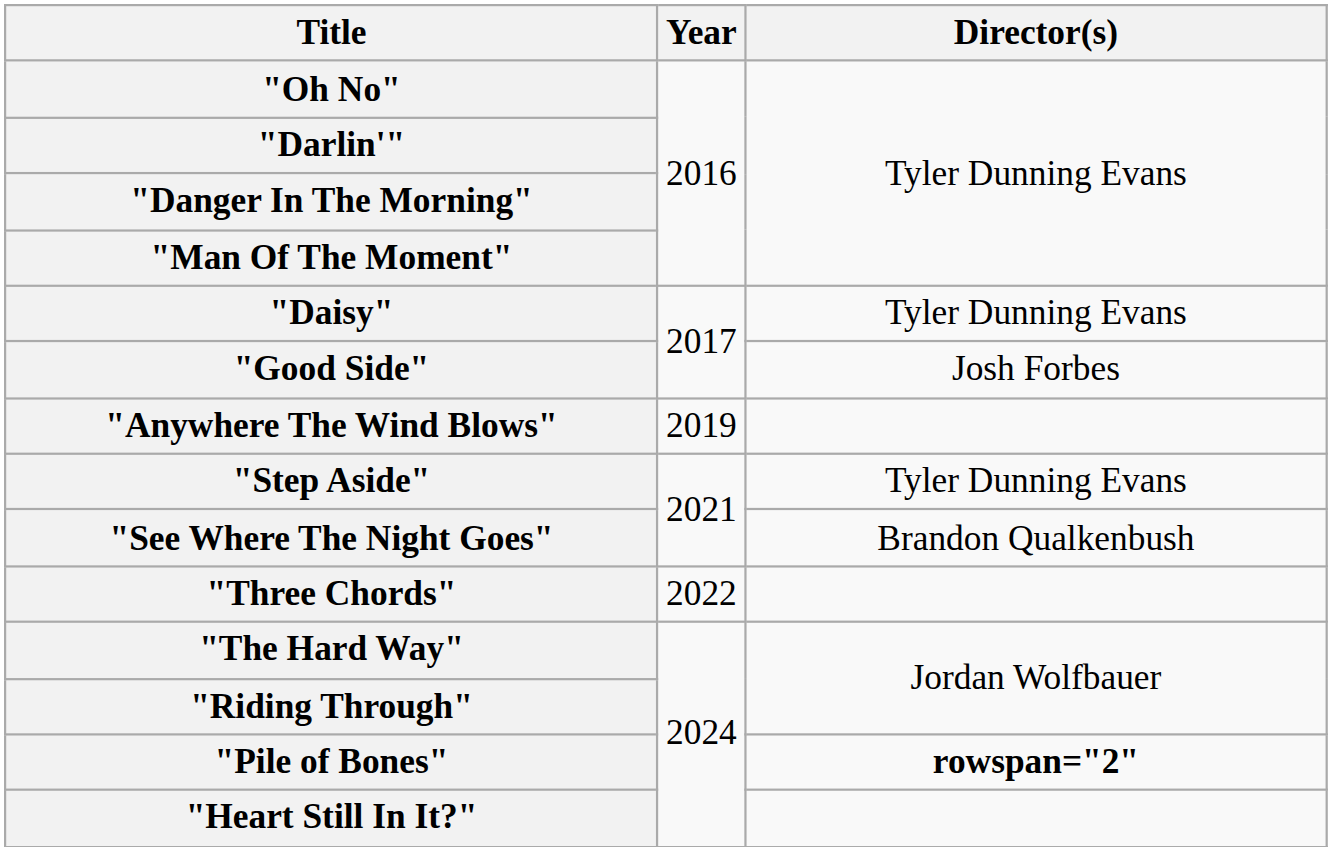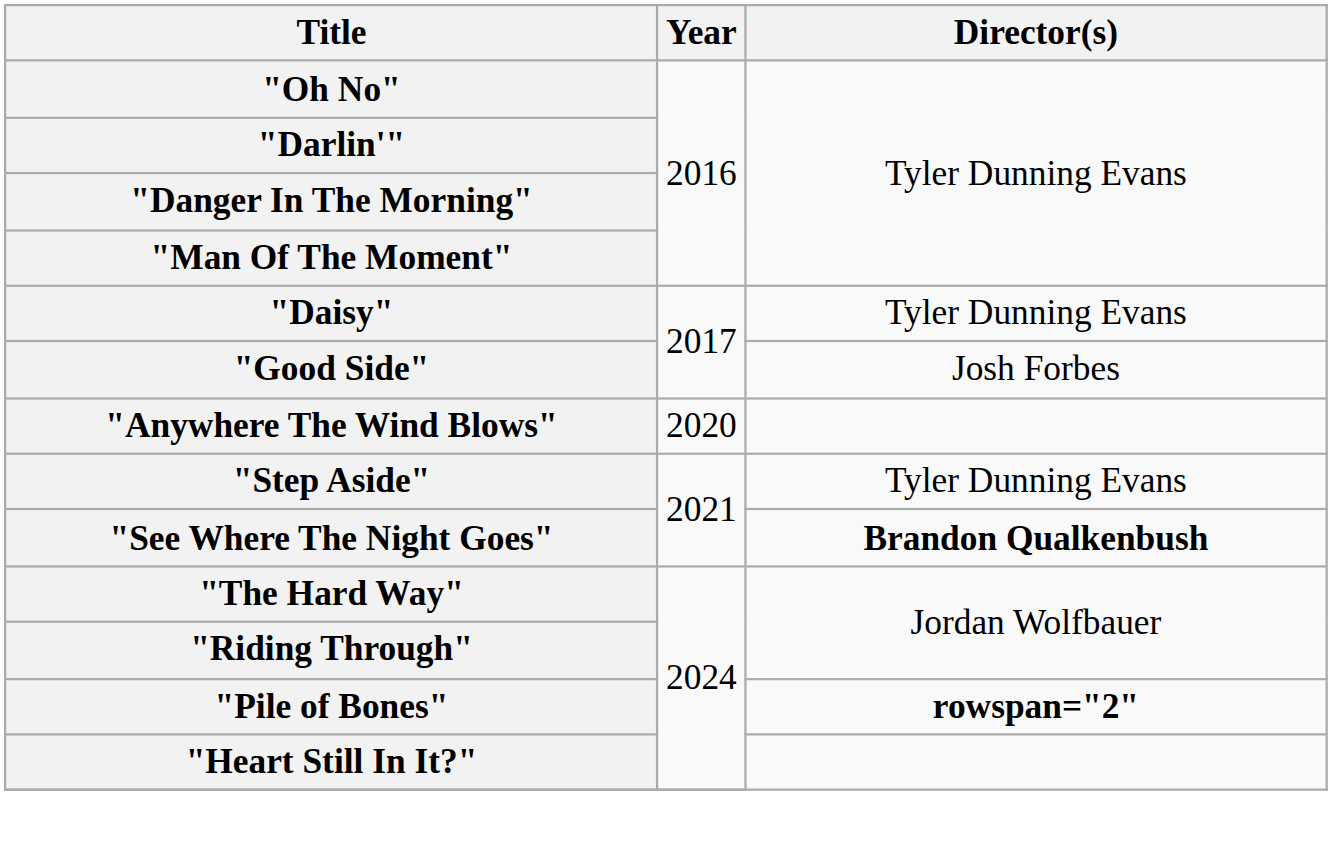(701, 425) 2019 -> (701, 425) 2020
(1036, 537) normal -> (1036, 537) bold
- row: (331, 593)
